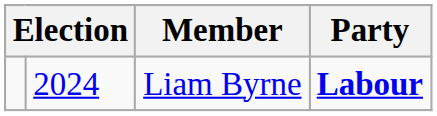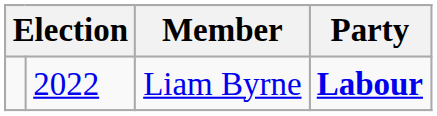(66, 82) 2024 -> (66, 82) 2022
